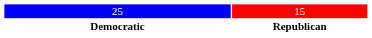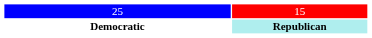(300, 26) no background -> (300, 26) paleturquoise background
